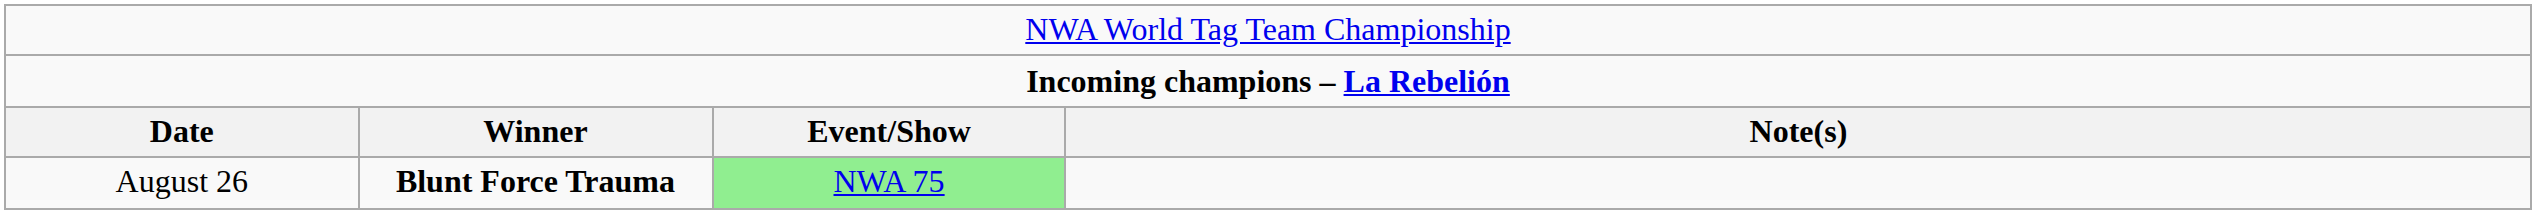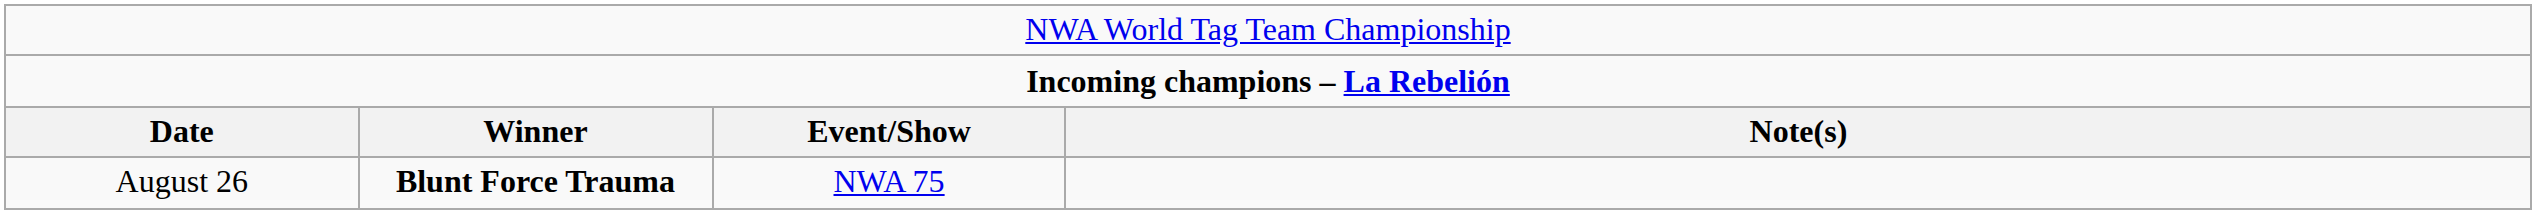(889, 182) lightgreen background -> (889, 182) no background
